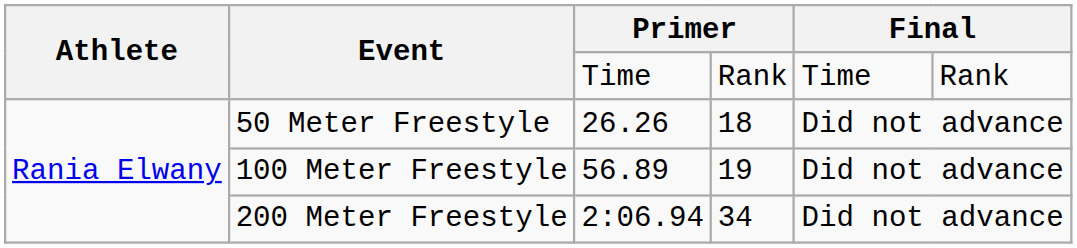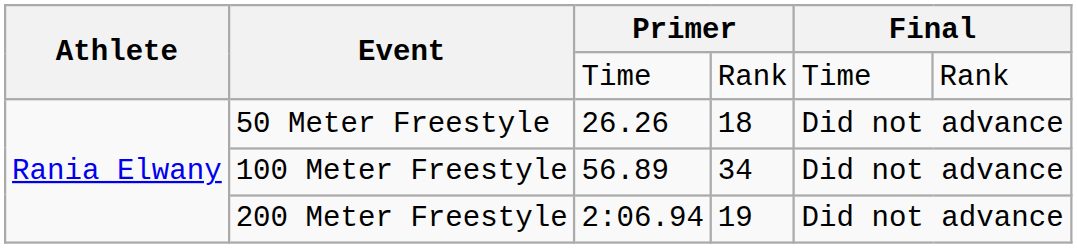(735, 171) 19 -> (735, 171) 34
(735, 219) 34 -> (735, 219) 19
